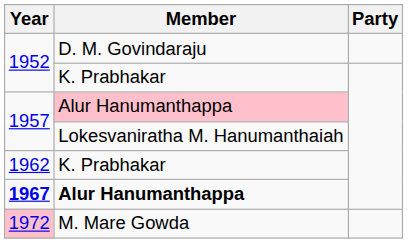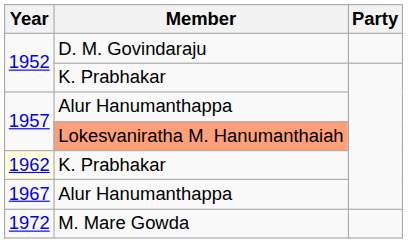(145, 106) pink background -> (145, 106) no background
(201, 135) no background -> (201, 135) lightsalmon background
(29, 164) no background -> (29, 164) lightyellow background
(29, 194) bold -> (29, 194) normal
(151, 194) bold -> (145, 194) normal
(29, 223) pink background -> (29, 223) no background
